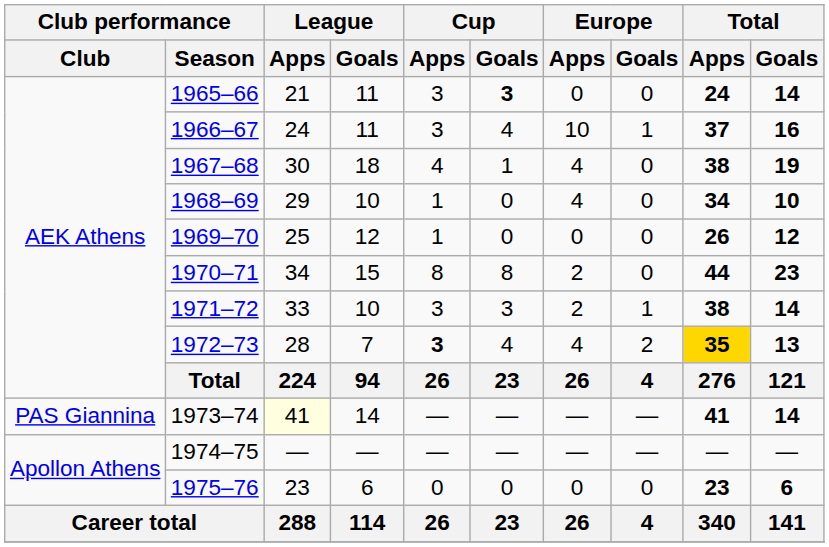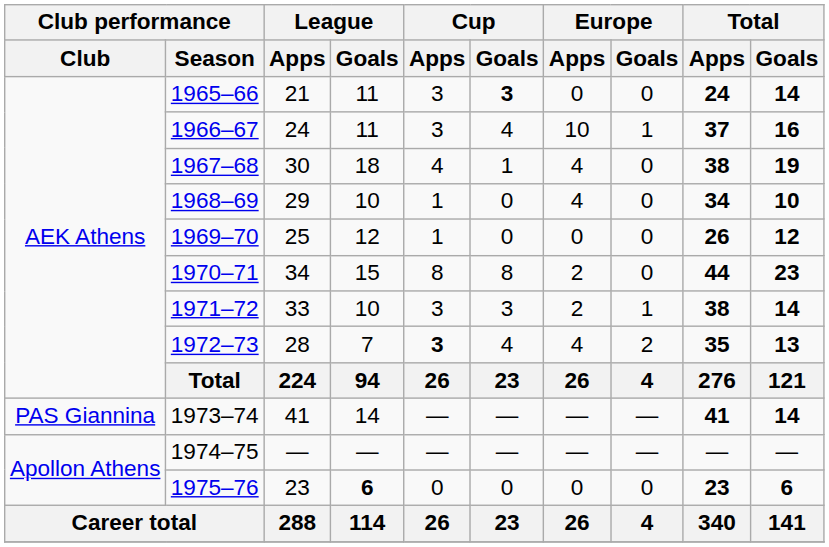(717, 344) gold background -> (717, 344) no background
(297, 415) lightyellow background -> (297, 415) no background
(367, 487) normal -> (367, 487) bold
